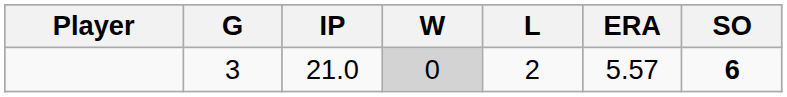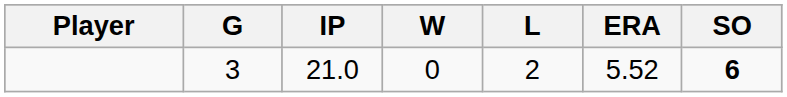(432, 69) lightgrey background -> (432, 69) no background
(632, 69) 5.57 -> (632, 69) 5.52
